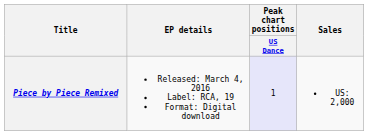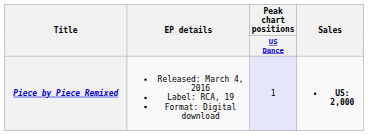(330, 98) normal -> (330, 98) bold
